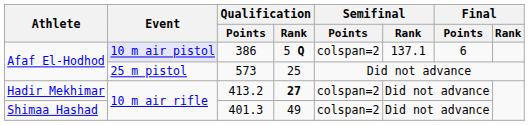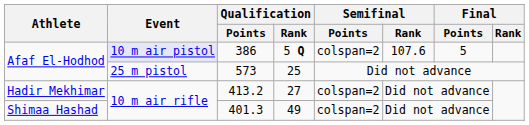(408, 52) 137.1 -> (408, 52) 107.6
(463, 52) 6 -> (463, 52) 5
(294, 91) bold -> (294, 91) normal
